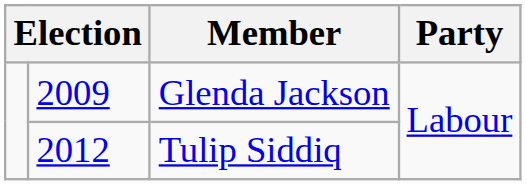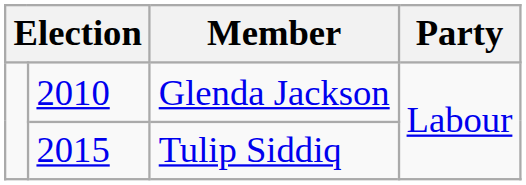(73, 91) 2009 -> (73, 91) 2010
(73, 149) 2012 -> (73, 149) 2015
